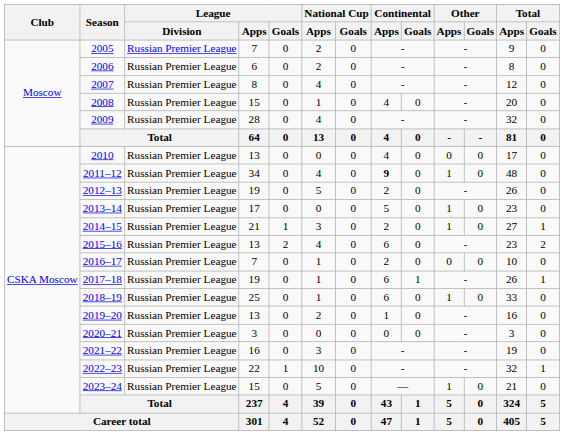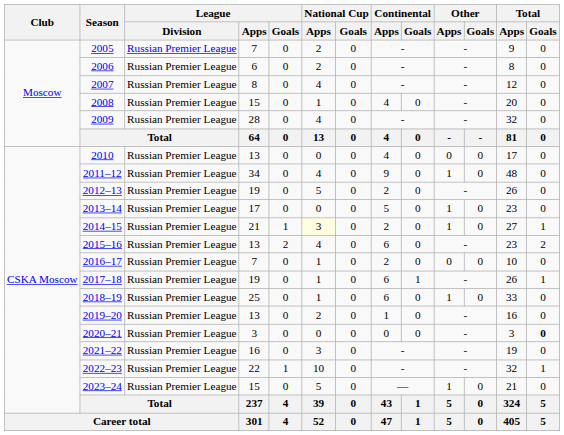(386, 173) bold -> (386, 173) normal
(318, 226) no background -> (318, 226) lightyellow background
(543, 333) normal -> (543, 333) bold
